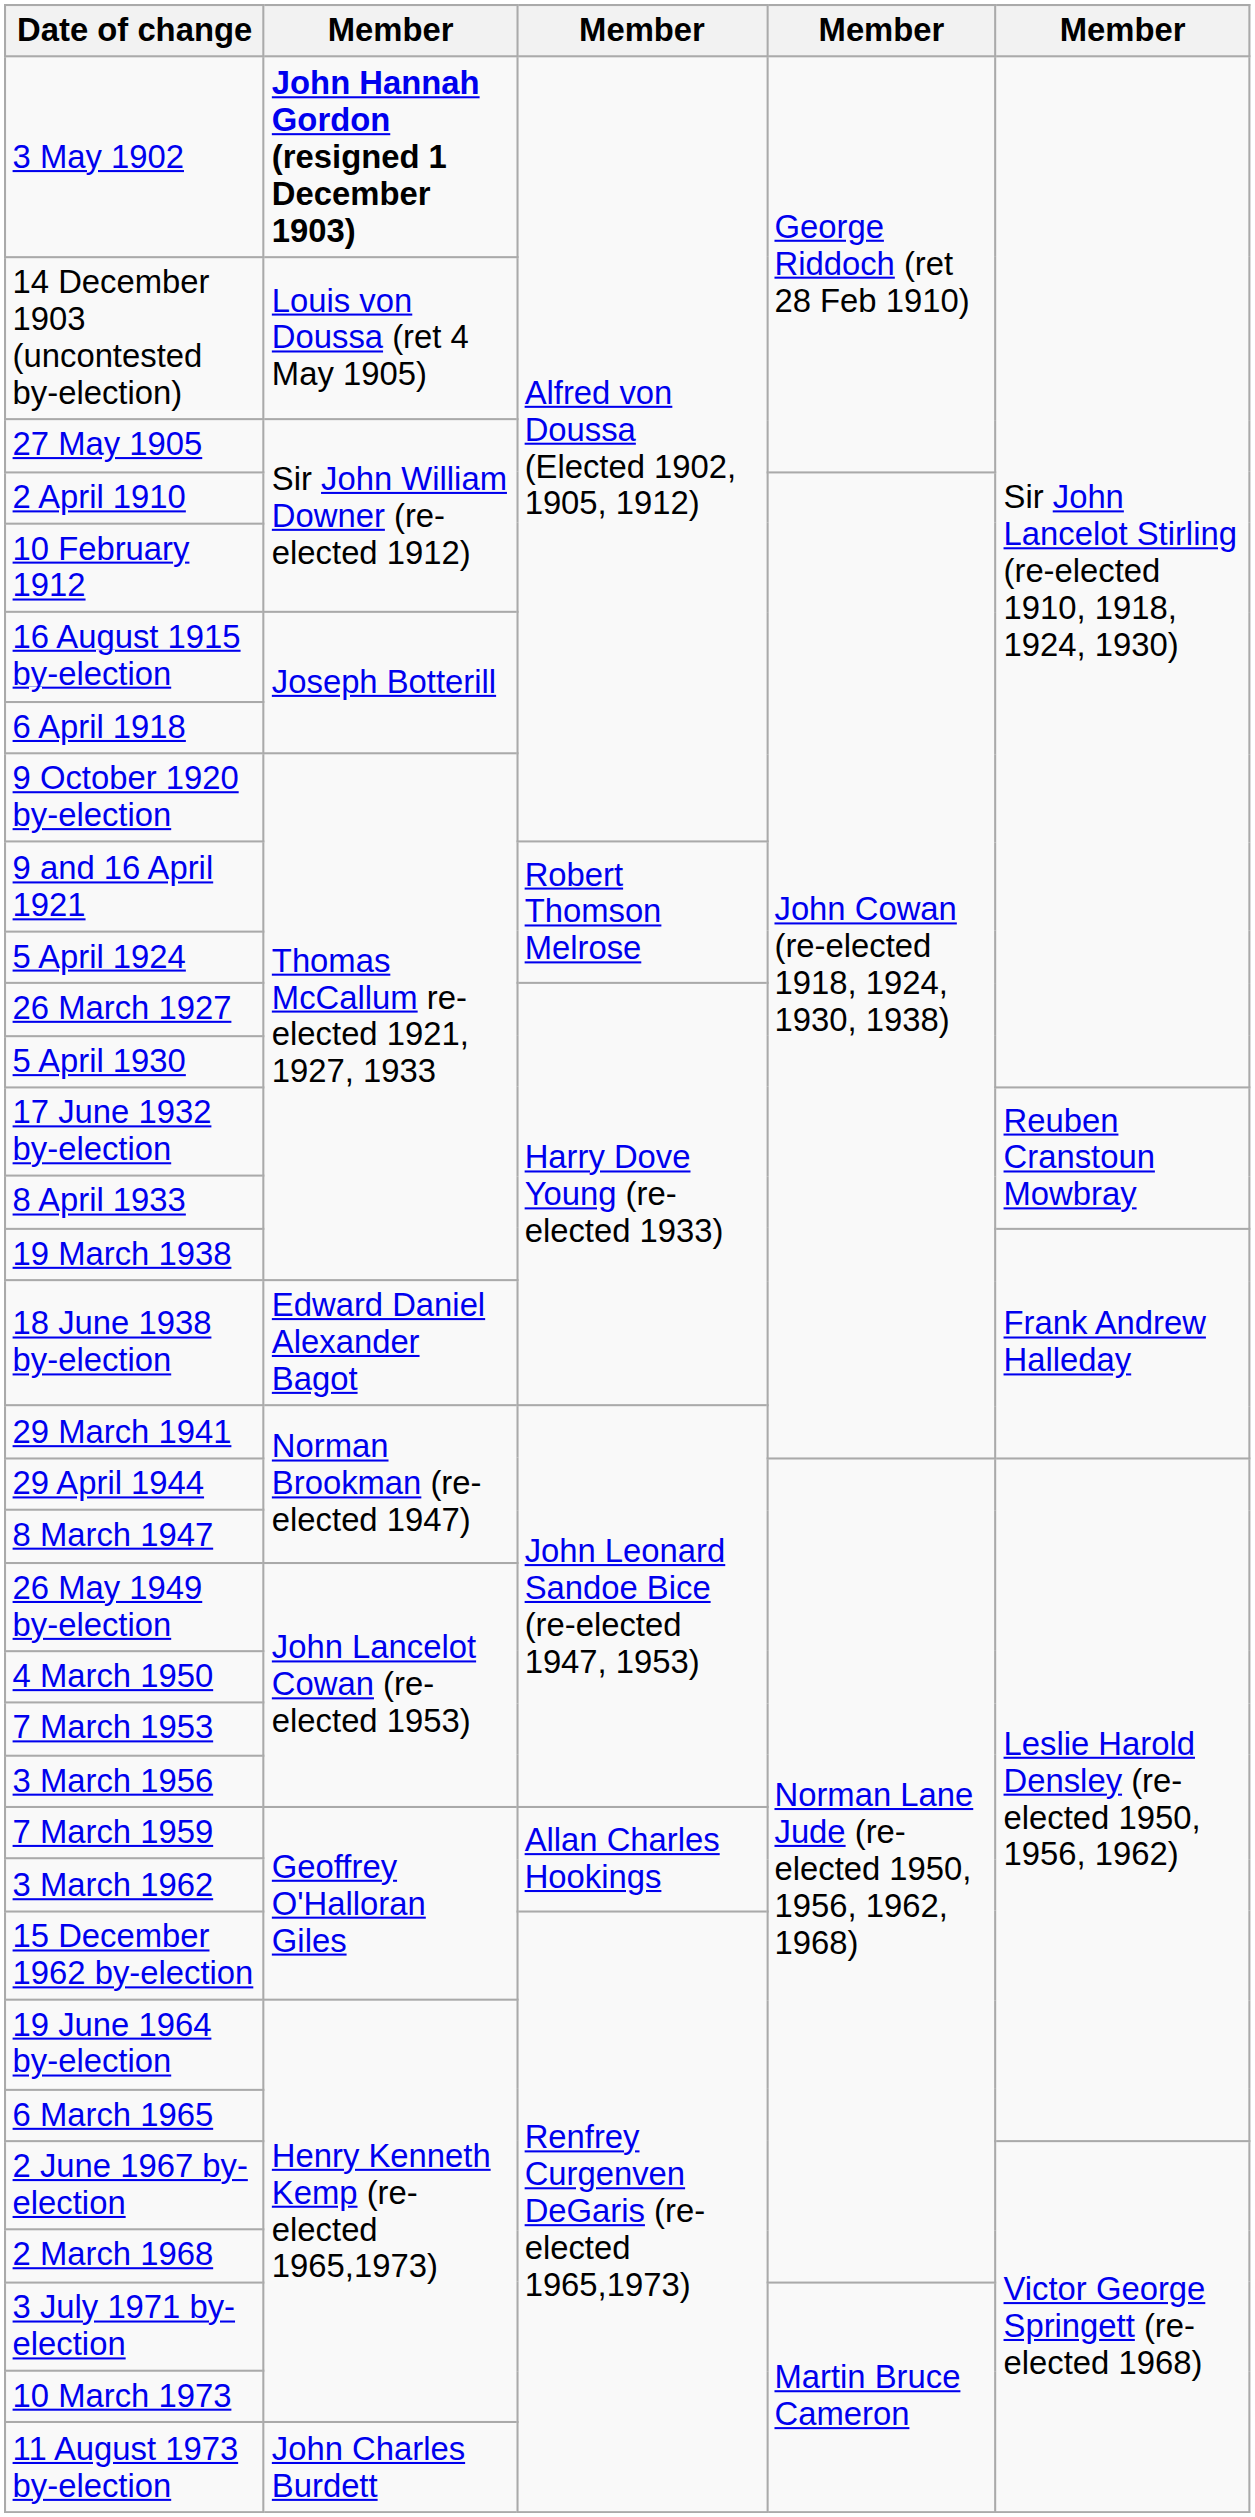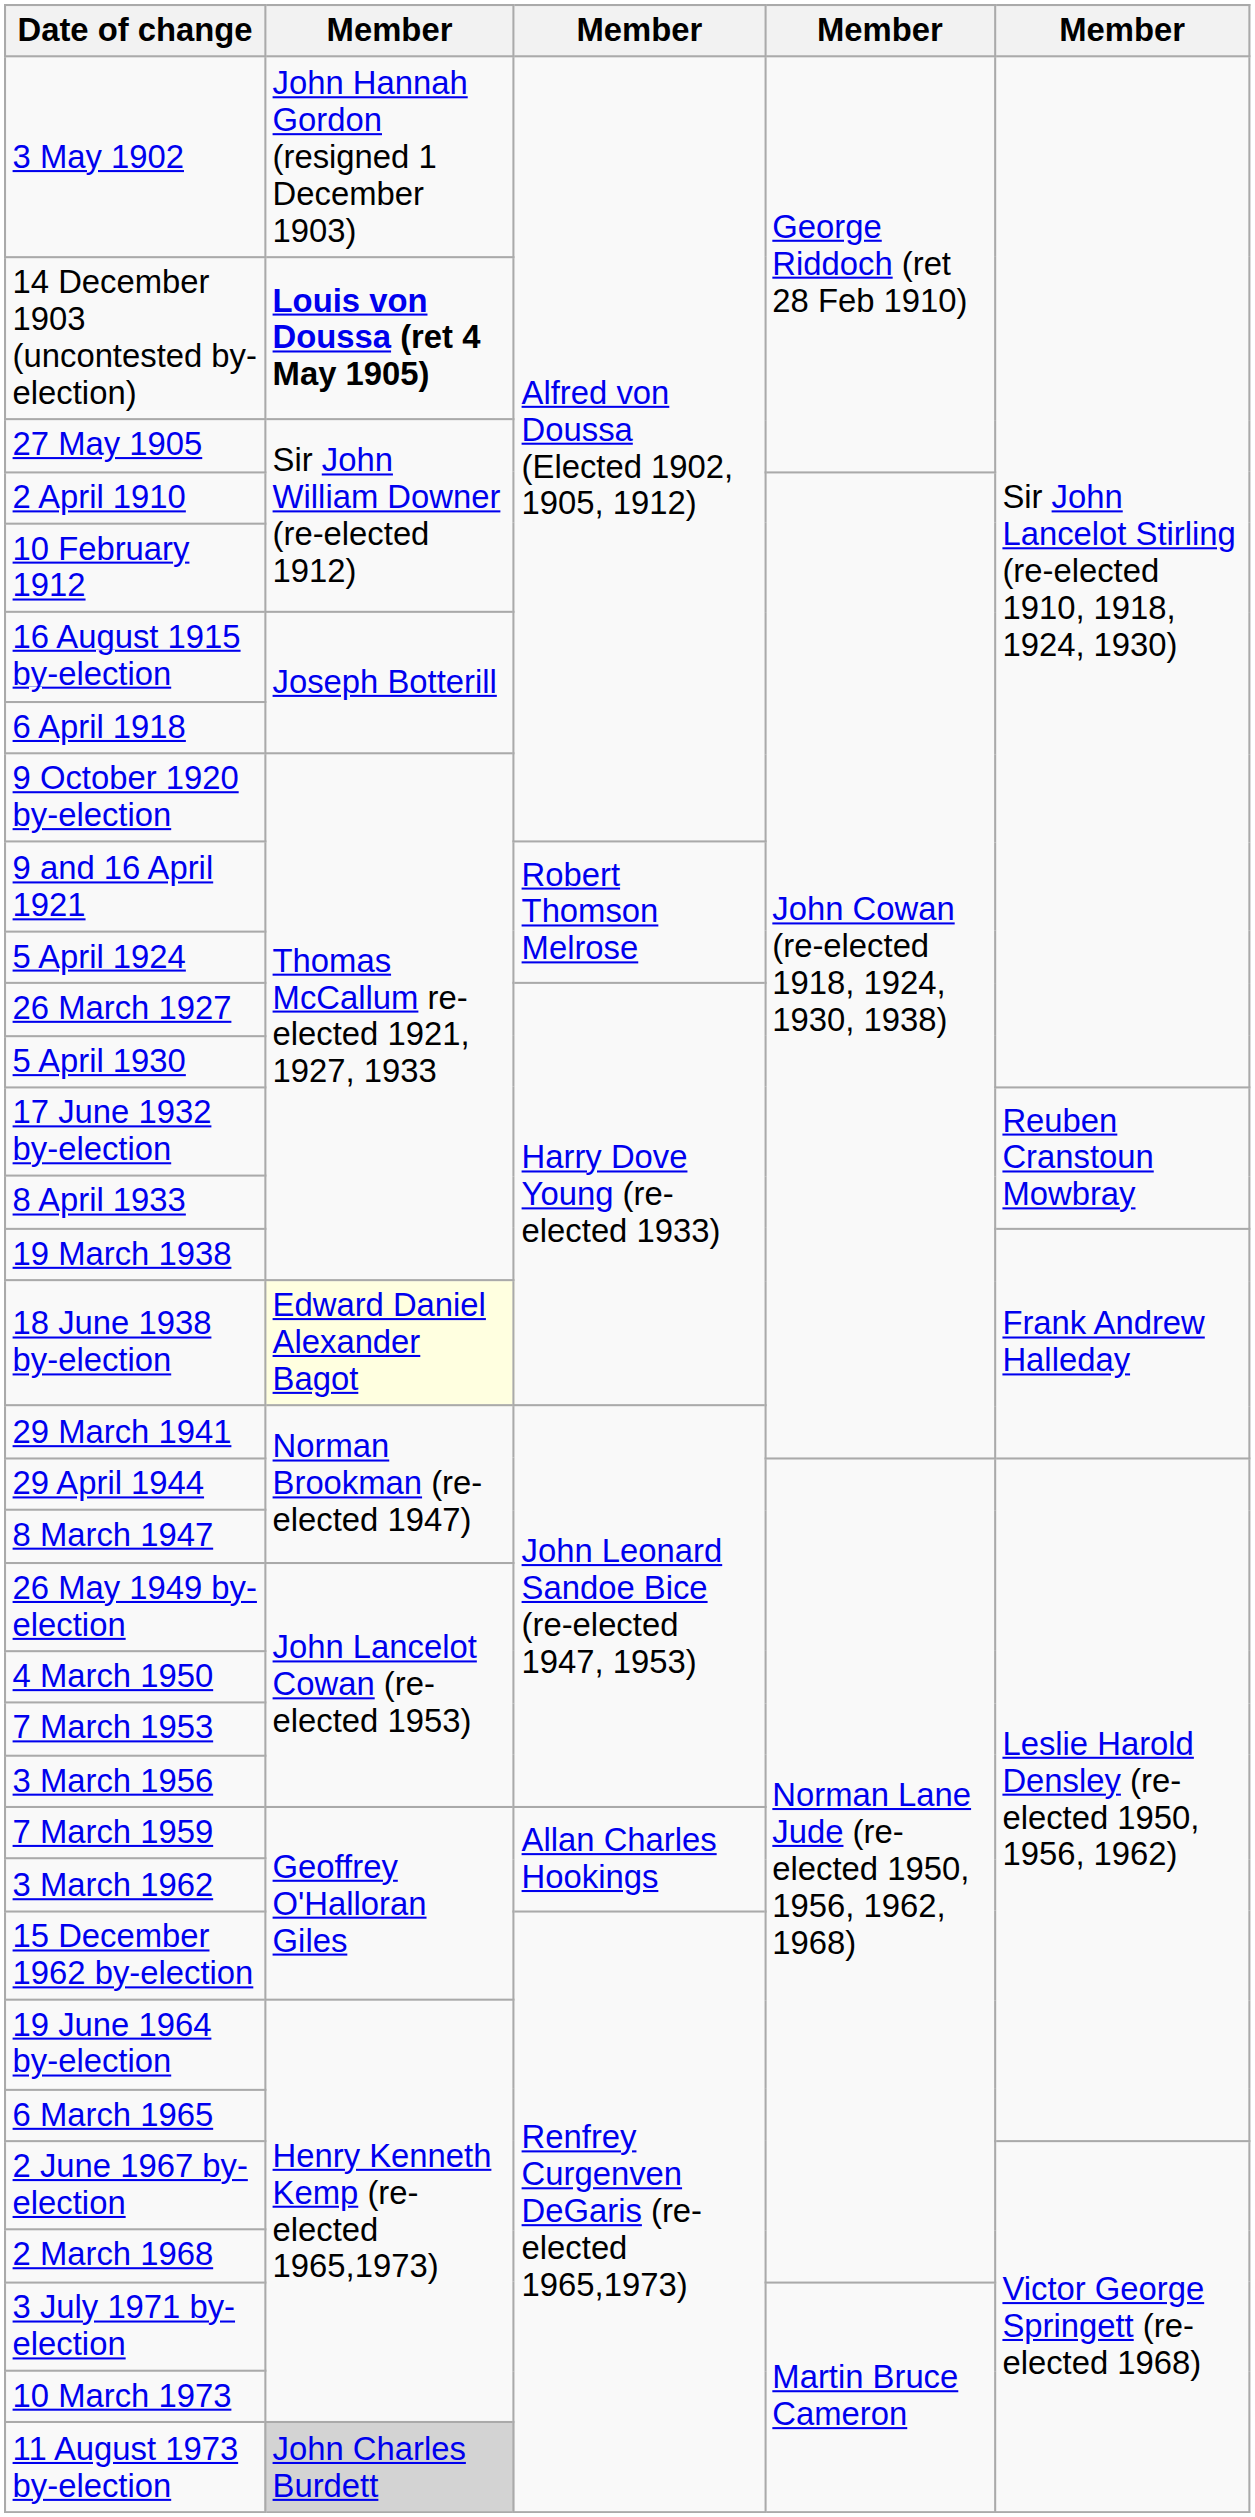(376, 156) bold -> (370, 156) normal
(370, 337) normal -> (376, 337) bold
(379, 1342) no background -> (379, 1342) lightyellow background
(368, 2466) no background -> (369, 2466) lightgrey background
